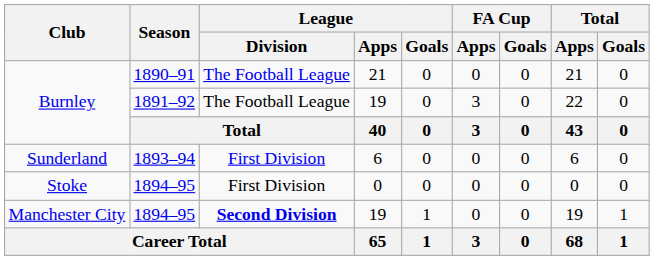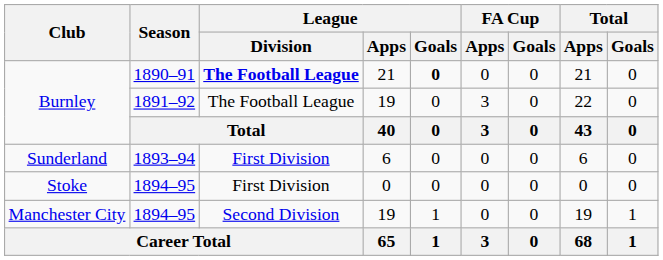(277, 74) normal -> (281, 74) bold
(427, 74) normal -> (436, 74) bold
(277, 213) bold -> (281, 213) normal
